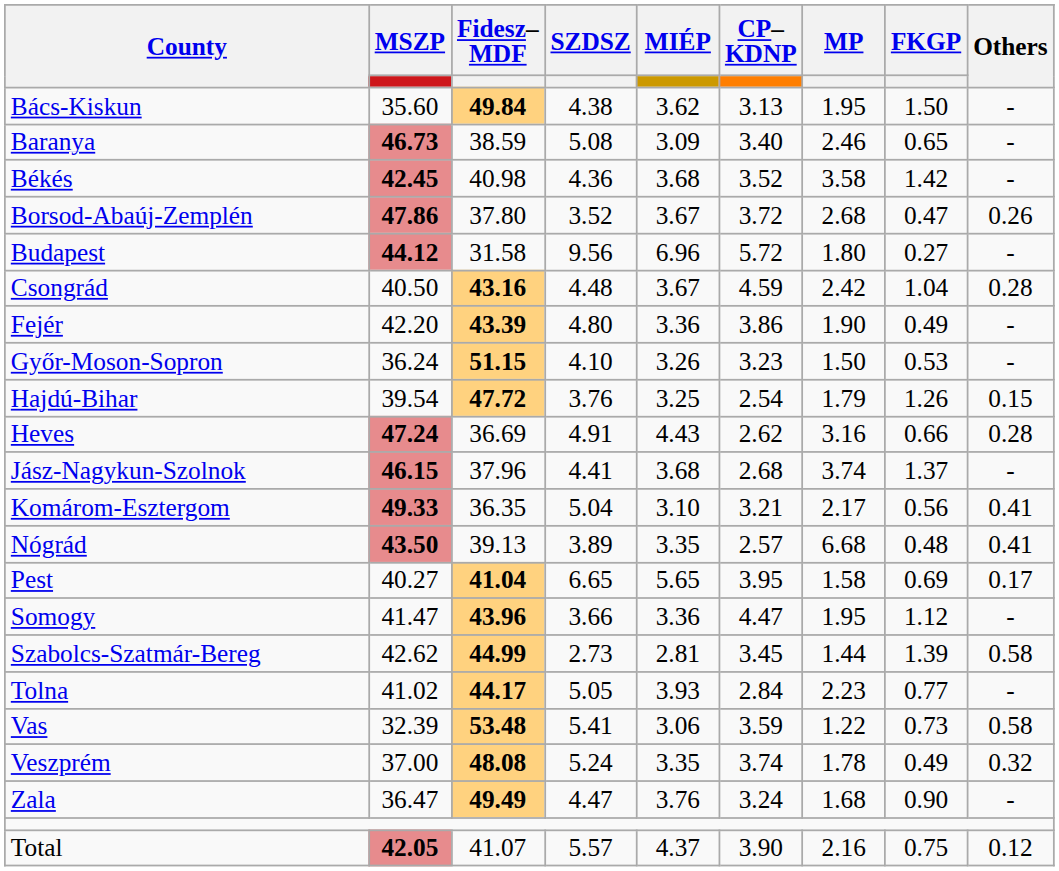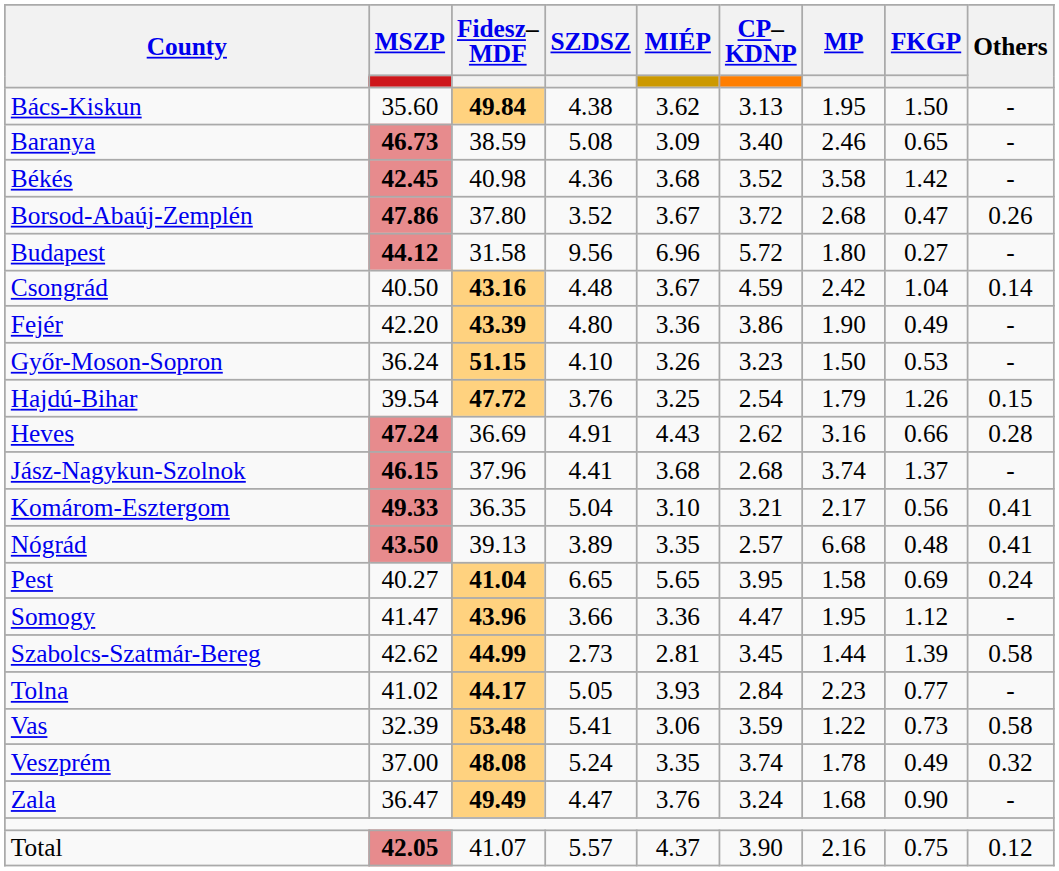(1010, 288) 0.28 -> (1010, 288) 0.14
(1010, 581) 0.17 -> (1010, 581) 0.24
